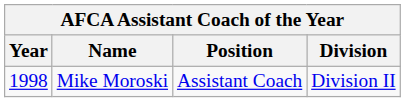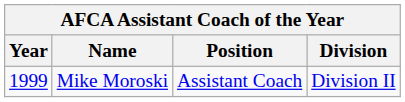(28, 81) 1998 -> (28, 81) 1999
